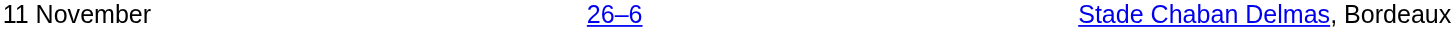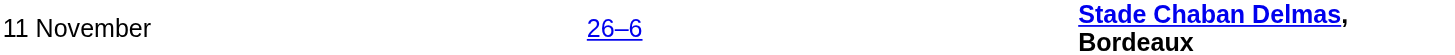(1265, 15) normal -> (1213, 29) bold
